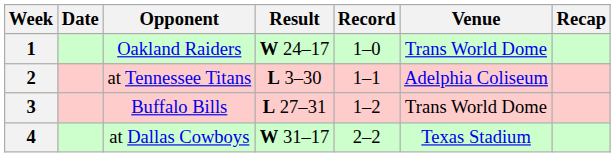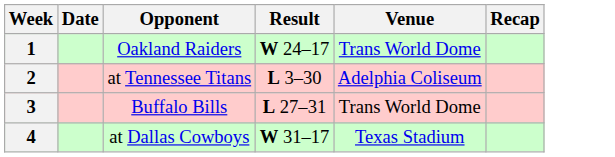- column: (367, 19)
